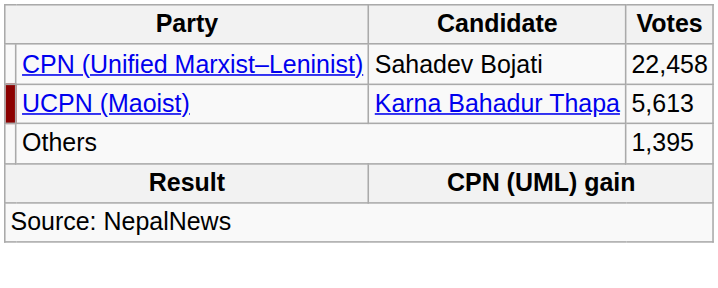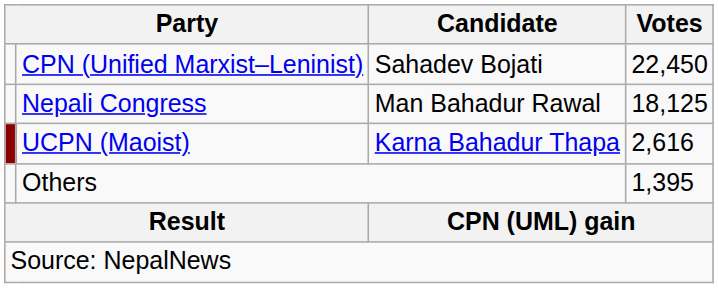(670, 63) 22,458 -> (670, 63) 22,450
+ row: (114, 103)
(663, 103) 5,613 -> (663, 143) 2,616
